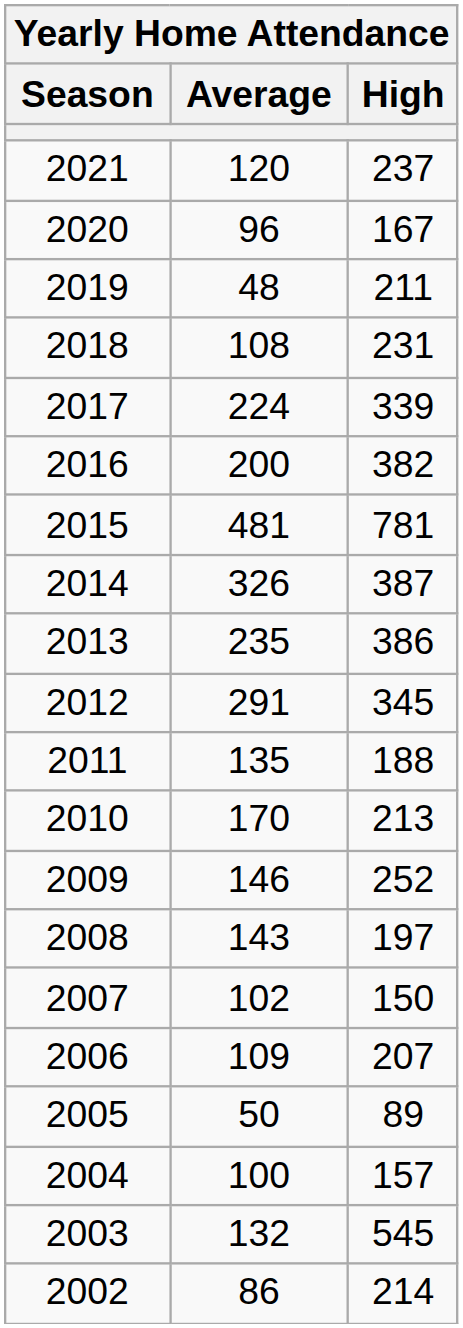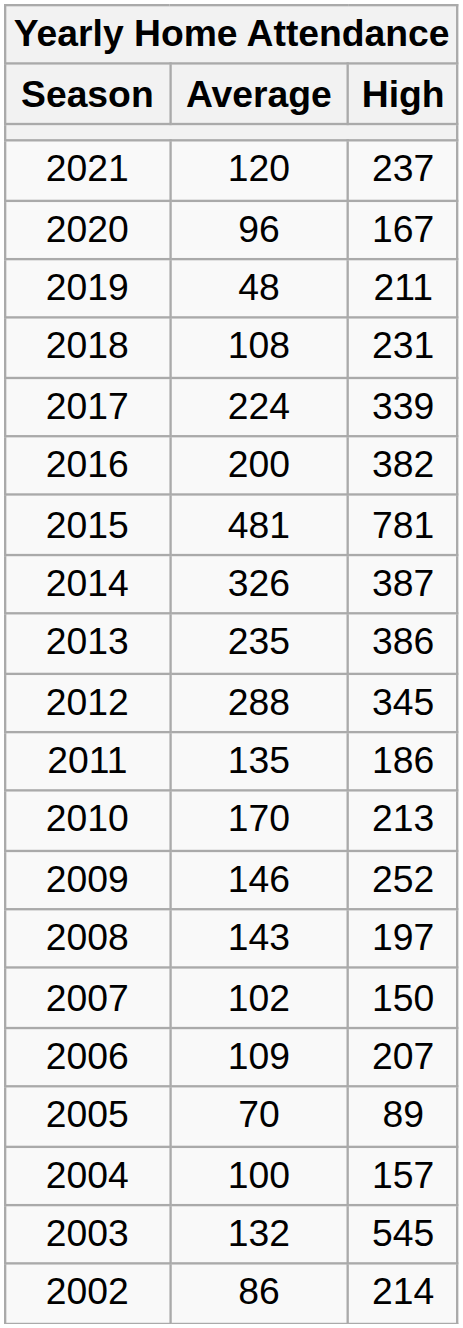(259, 701) 291 -> (259, 701) 288
(403, 760) 188 -> (403, 760) 186
(259, 1115) 50 -> (259, 1115) 70
